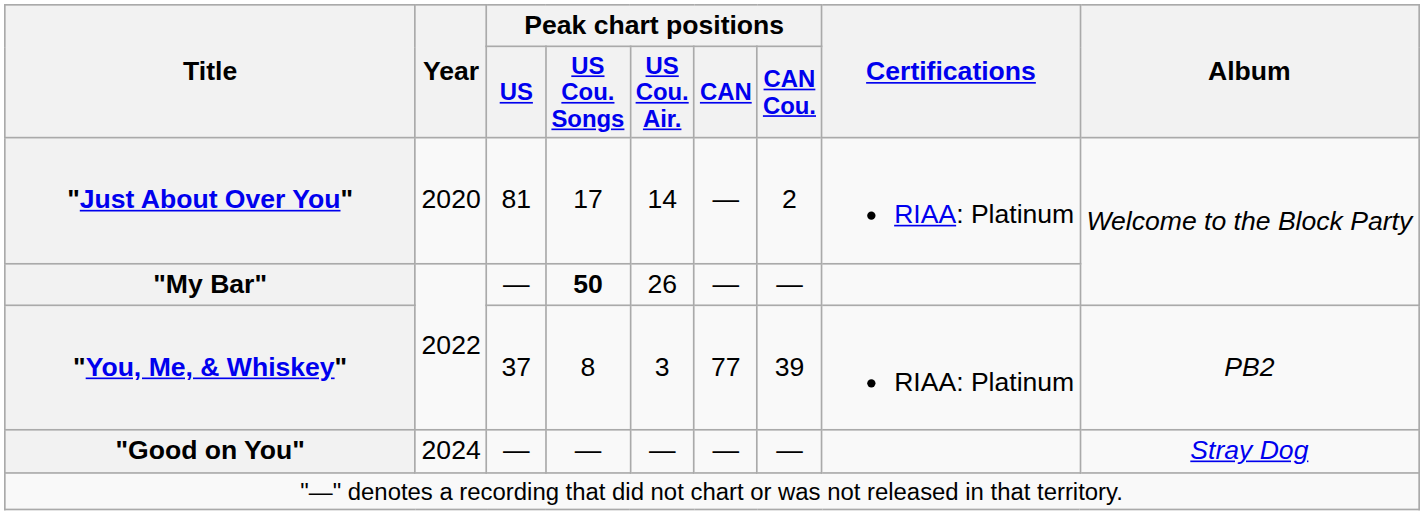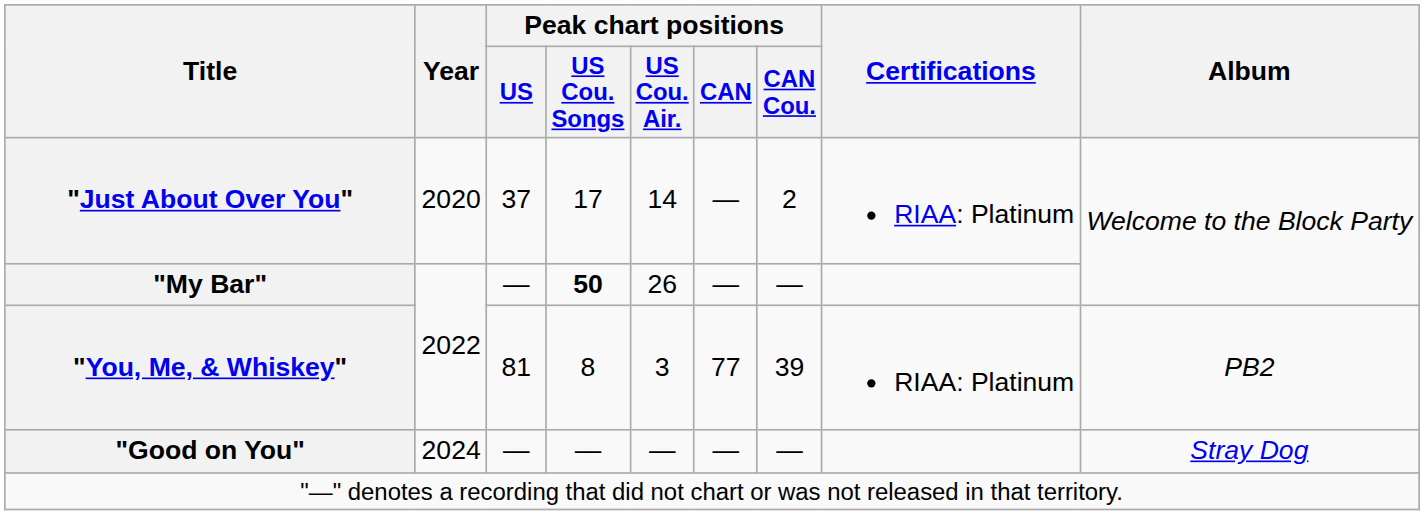(516, 200) 81 -> (516, 200) 37
(516, 367) 37 -> (516, 367) 81
